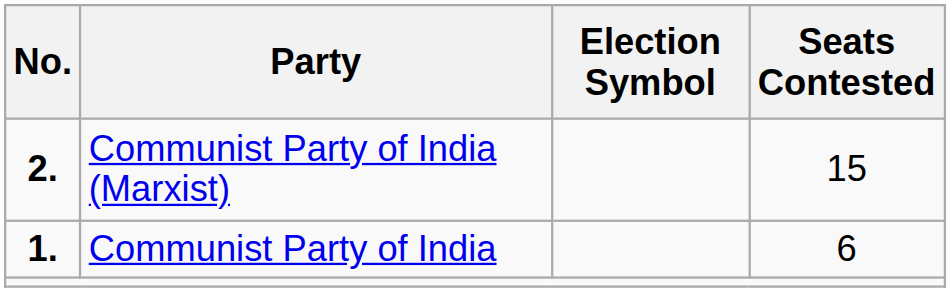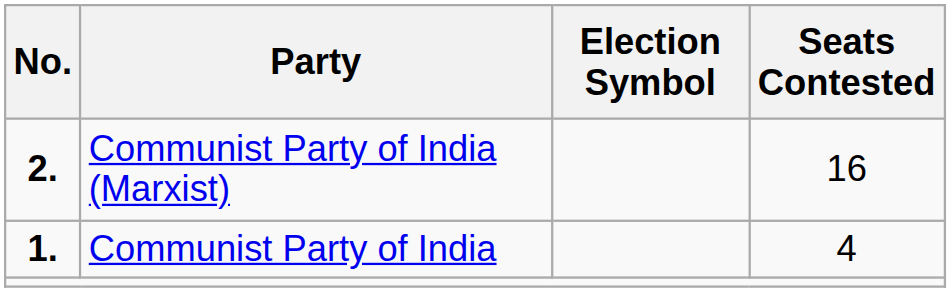(847, 169) 15 -> (847, 169) 16
(847, 248) 6 -> (847, 248) 4
